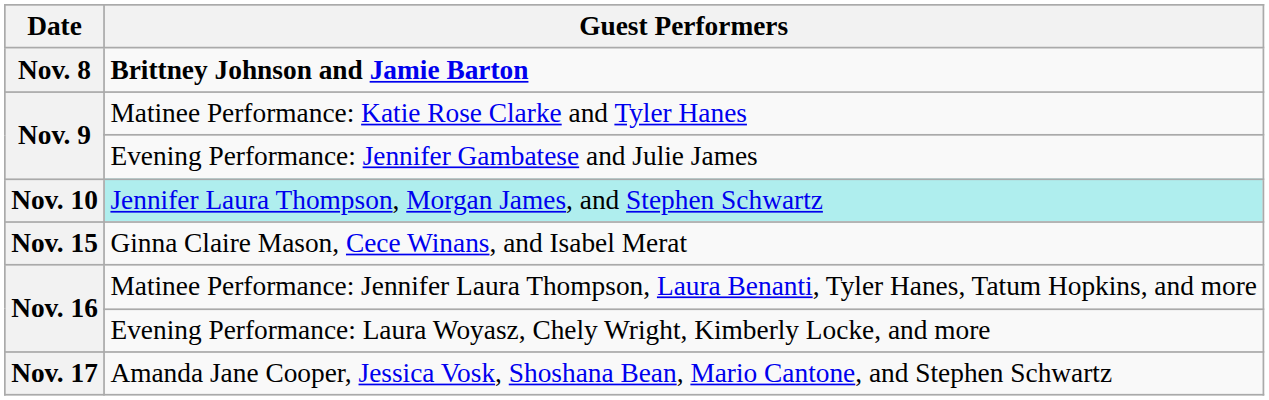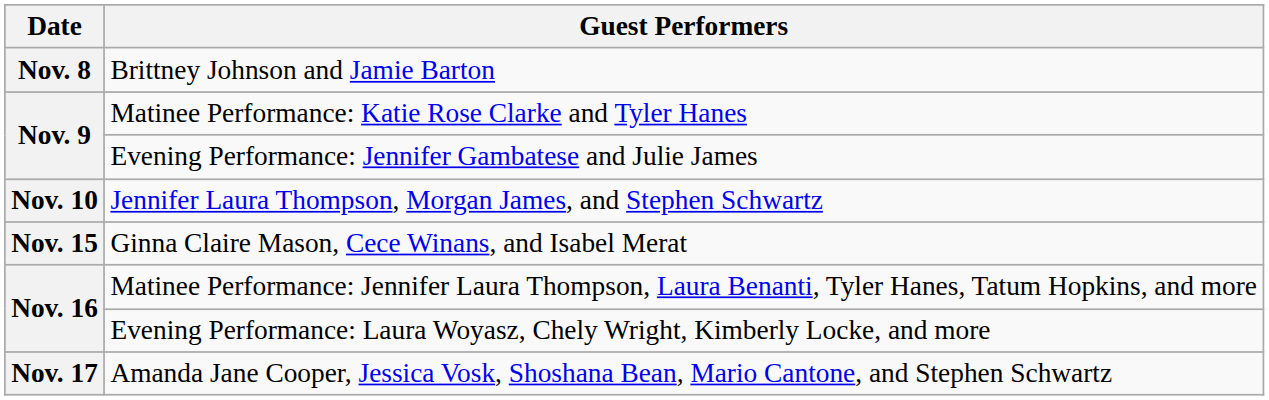(319, 69) bold -> (303, 69) normal
(467, 199) paleturquoise background -> (467, 199) no background
